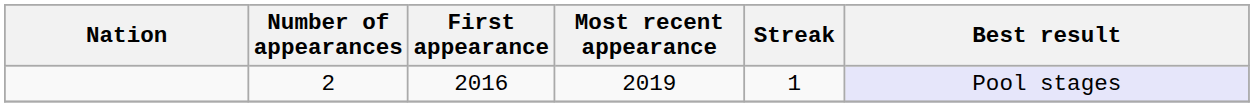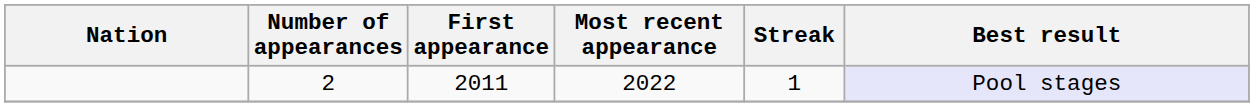(481, 83) 2016 -> (481, 83) 2011
(649, 83) 2019 -> (649, 83) 2022
